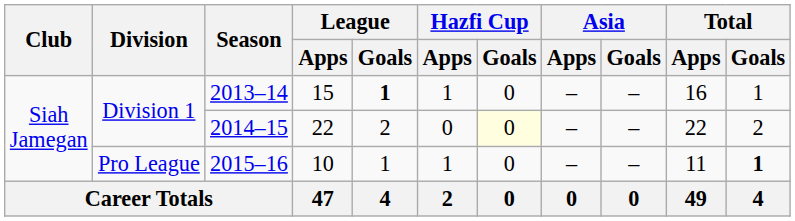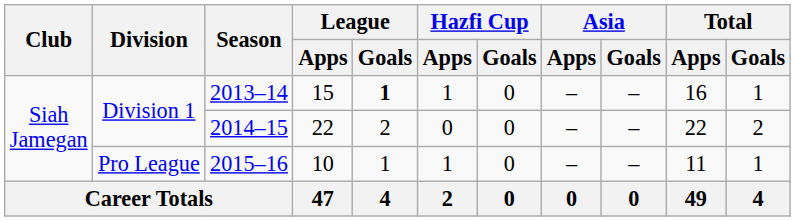(509, 127) lightyellow background -> (509, 127) no background
(758, 163) bold -> (758, 163) normal
